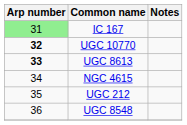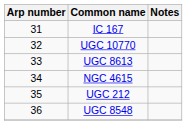(36, 29) lightgreen background -> (36, 29) no background
(36, 45) bold -> (36, 45) normal
(36, 62) bold -> (36, 62) normal
